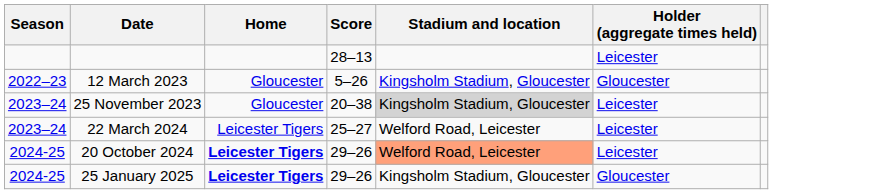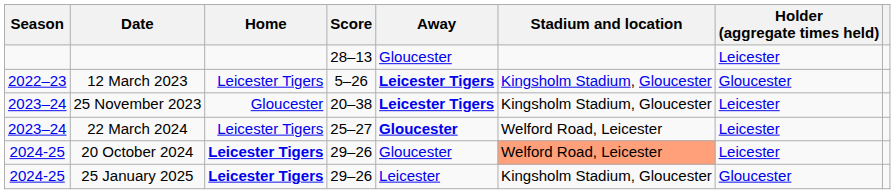+ column: (437, 24)
(287, 81) Gloucester -> (270, 81) Leicester Tigers
(484, 104) lightgrey background -> (606, 104) no background
